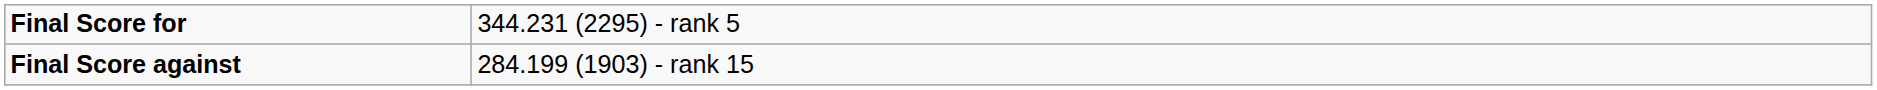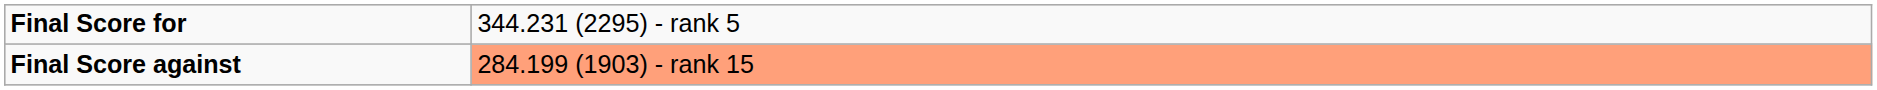(616, 64) no background -> (616, 64) lightsalmon background
